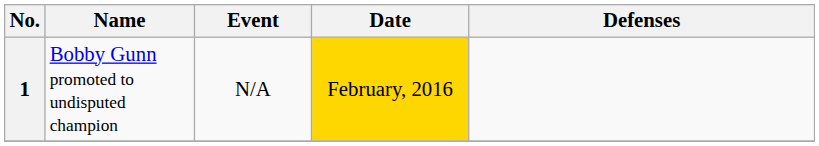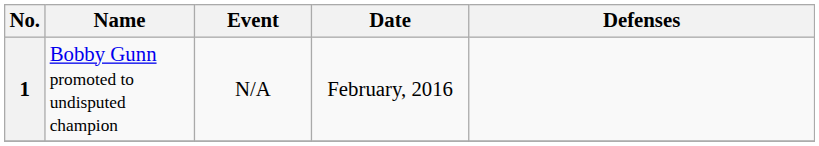(390, 89) gold background -> (390, 89) no background
